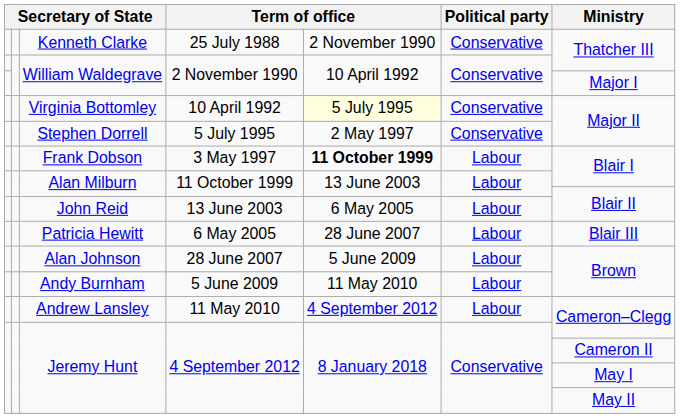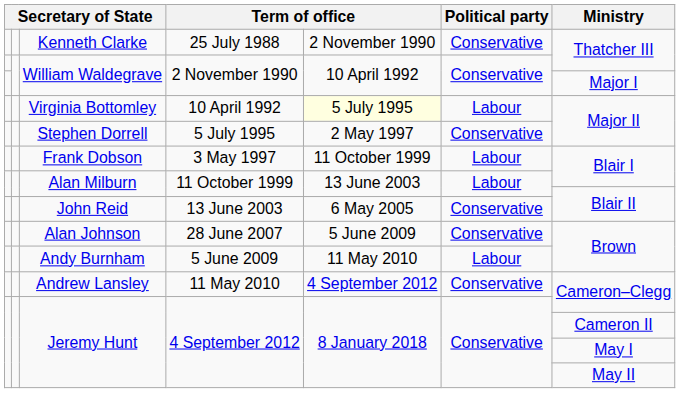(497, 108) Conservative -> (497, 108) Labour
(372, 158) bold -> (372, 158) normal
(497, 208) Labour -> (497, 208) Conservative
- row: (92, 233)
(497, 258) Labour -> (497, 233) Conservative
(497, 309) Labour -> (497, 284) Conservative
